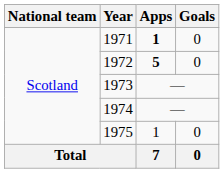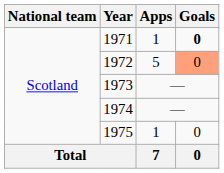(156, 39) bold -> (156, 39) normal
(197, 39) normal -> (197, 39) bold
(156, 62) bold -> (156, 62) normal
(197, 62) no background -> (197, 62) lightsalmon background
